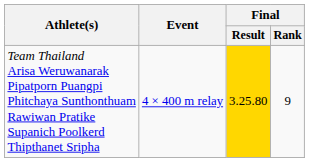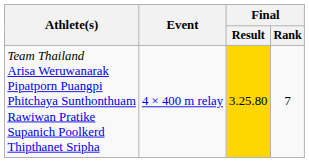(288, 101) 9 -> (288, 101) 7
